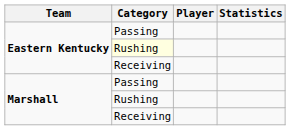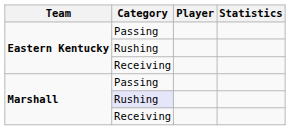(136, 48) lightyellow background -> (136, 48) no background
(136, 99) no background -> (136, 99) lavender background
